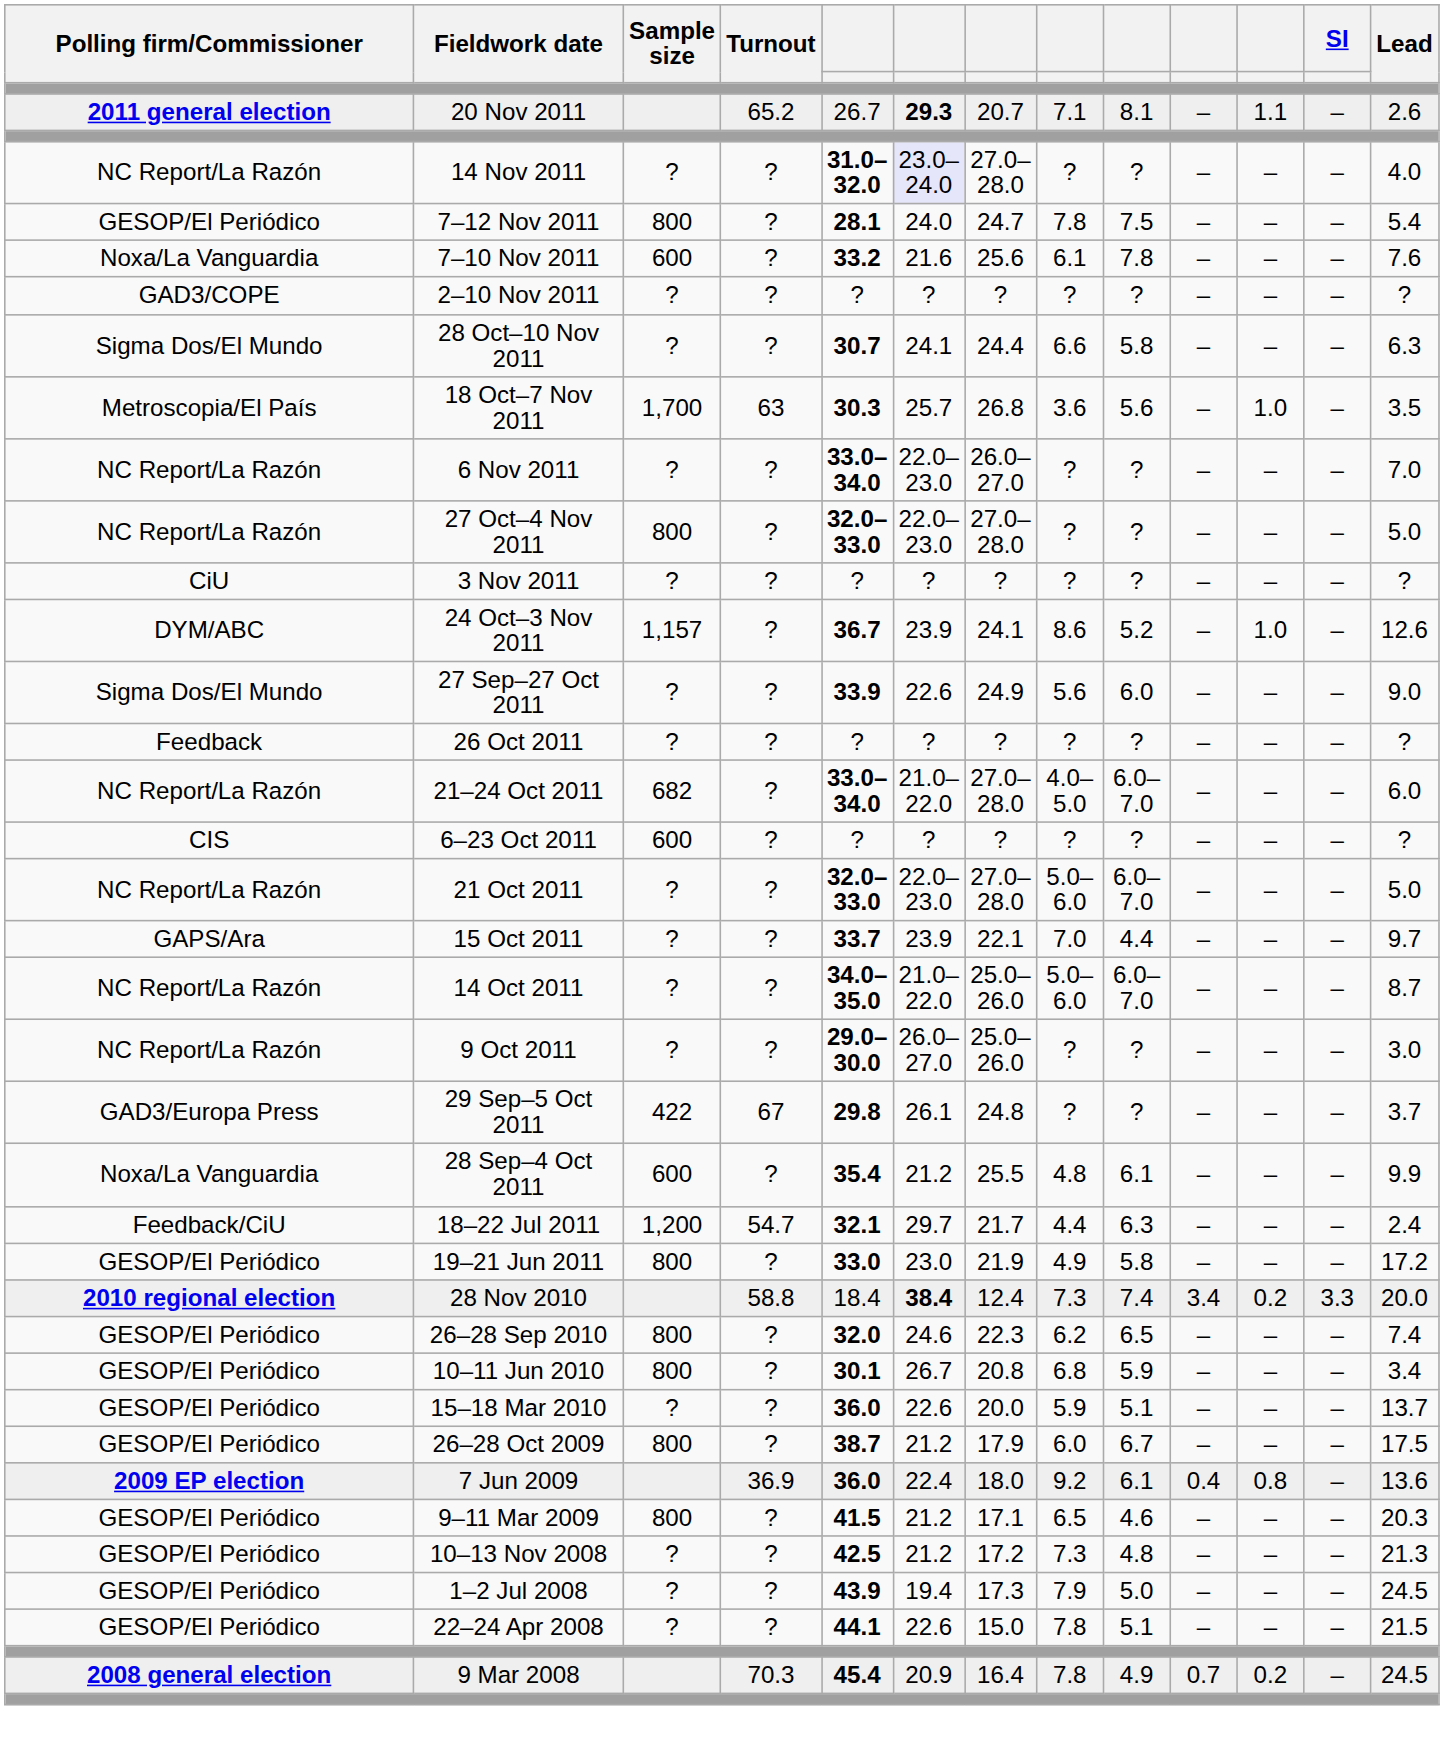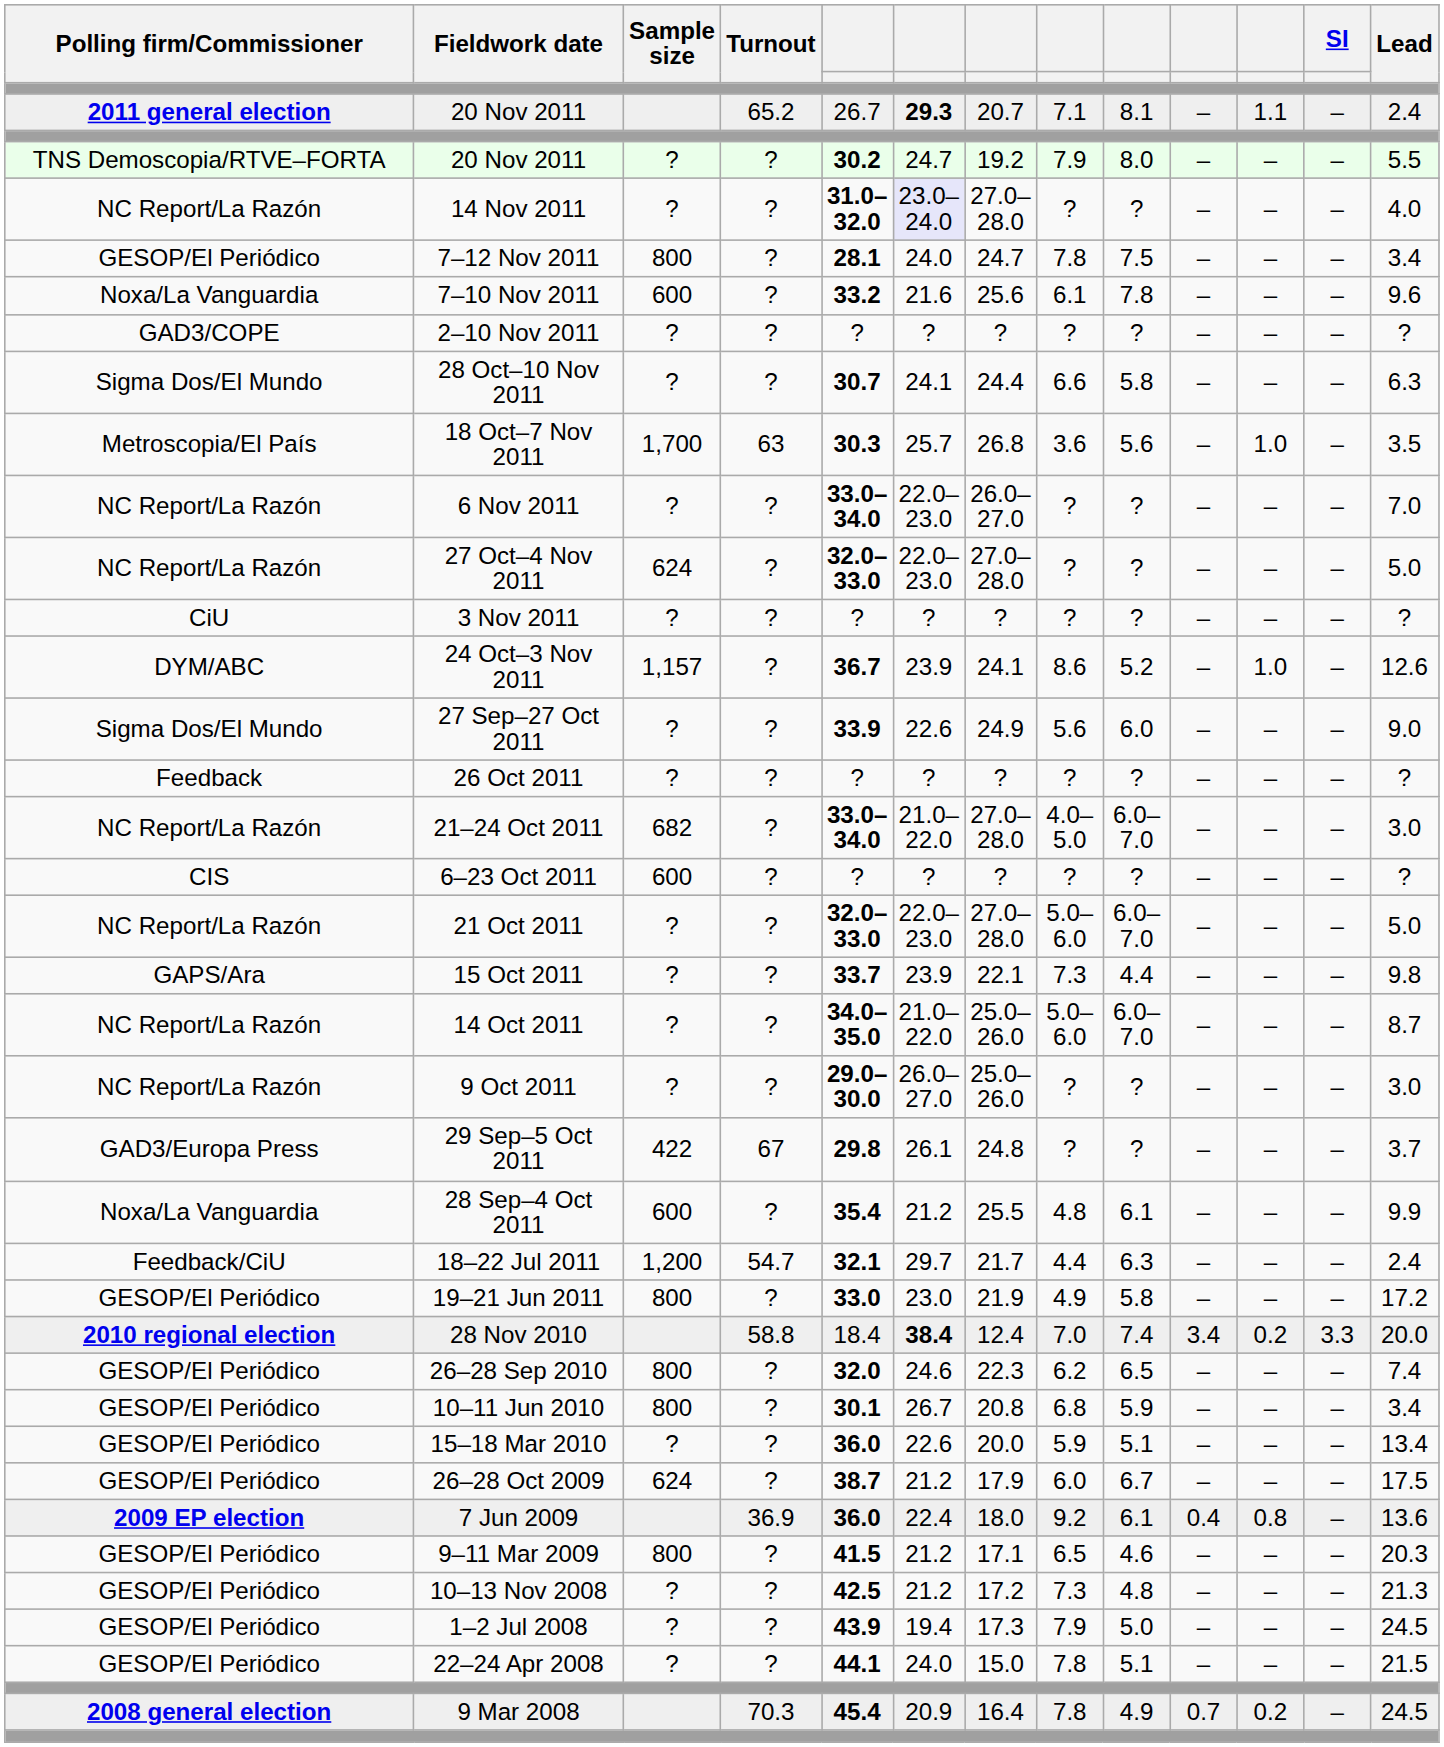(1404, 112) 2.6 -> (1404, 112) 2.4
+ row: (209, 160)
(1404, 222) 5.4 -> (1404, 258) 3.4
(1404, 258) 7.6 -> (1404, 295) 9.6
(672, 531) 800 -> (672, 567) 624
(1404, 790) 6.0 -> (1404, 827) 3.0
(1070, 939) 7.0 -> (1070, 975) 7.3
(1404, 939) 9.7 -> (1404, 975) 9.8
(1070, 1297) 7.3 -> (1070, 1334) 7.0
(1404, 1407) 13.7 -> (1404, 1444) 13.4
(672, 1444) 800 -> (672, 1480) 624
(929, 1627) 22.6 -> (929, 1664) 24.0
